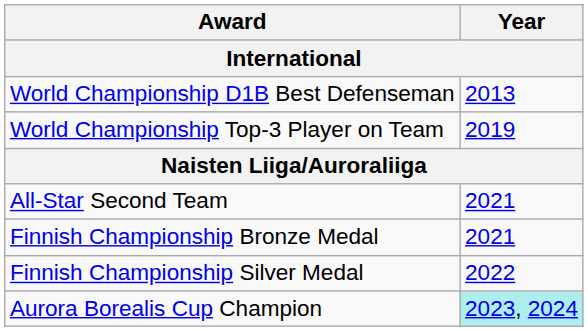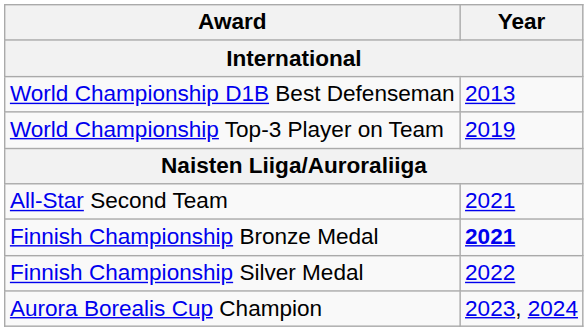(490, 237) normal -> (490, 237) bold
(522, 308) paleturquoise background -> (522, 308) no background
